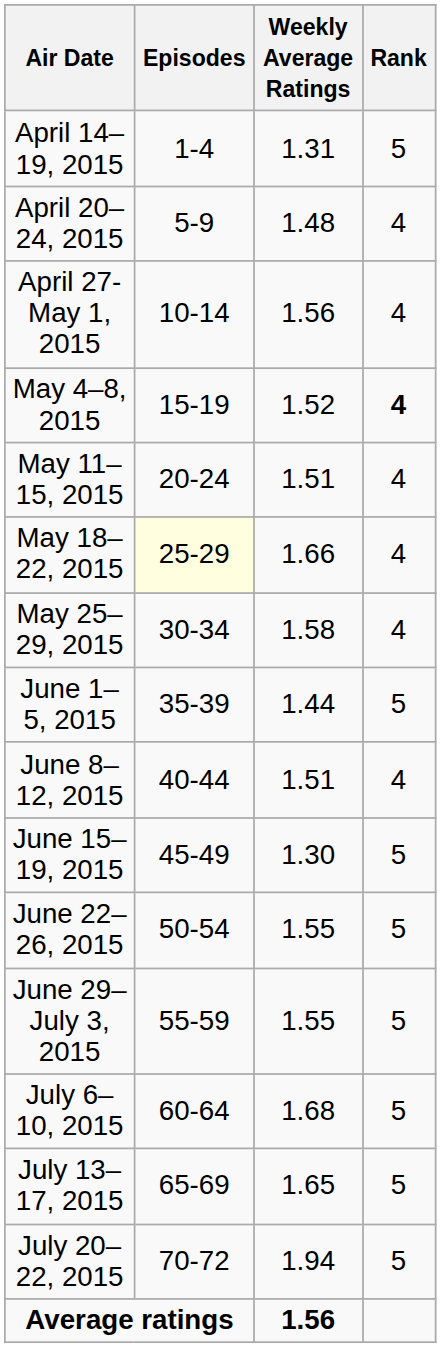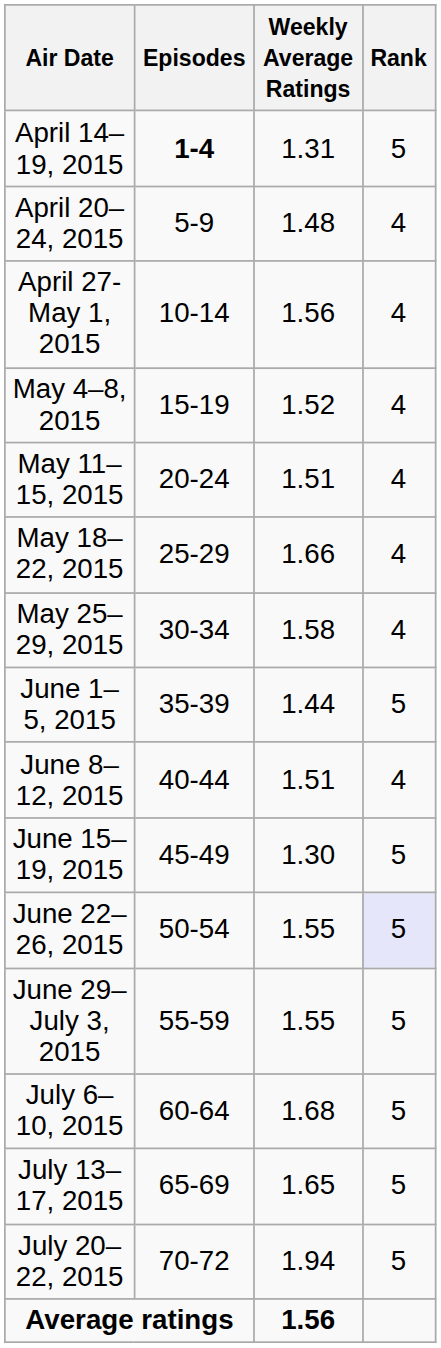(194, 148) normal -> (194, 148) bold
(399, 404) bold -> (399, 404) normal
(194, 554) lightyellow background -> (194, 554) no background
(399, 929) no background -> (399, 929) lavender background
